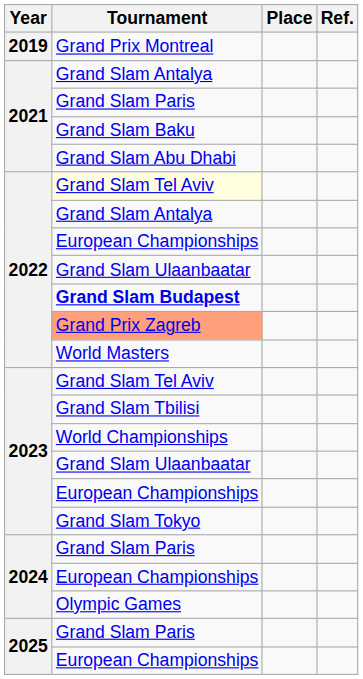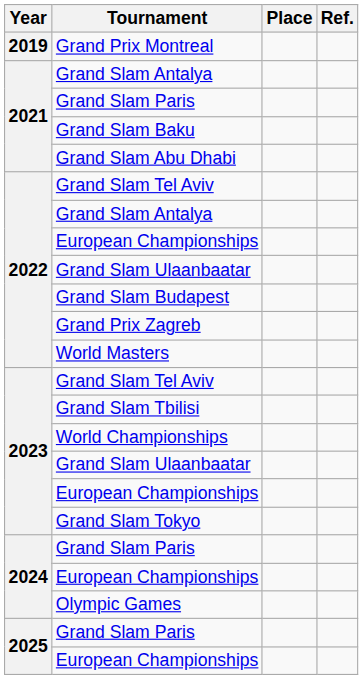(135, 185) lightyellow background -> (135, 185) no background
(148, 297) bold -> (142, 297) normal
(128, 325) lightsalmon background -> (128, 325) no background
